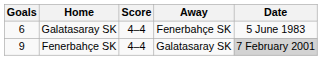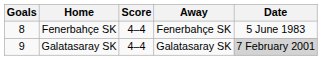(22, 30) 6 -> (22, 30) 8
(79, 30) Galatasaray SK -> (79, 30) Fenerbahçe SK
(79, 47) Fenerbahçe SK -> (79, 47) Galatasaray SK
